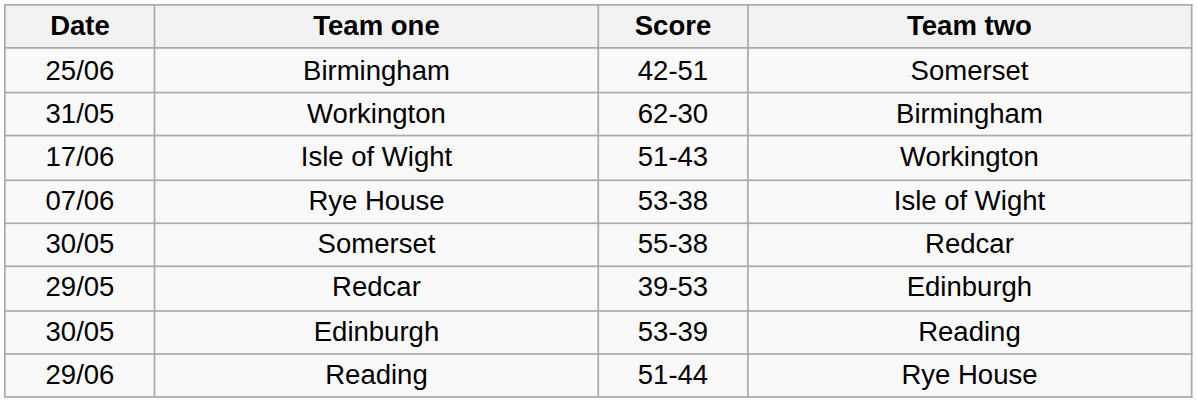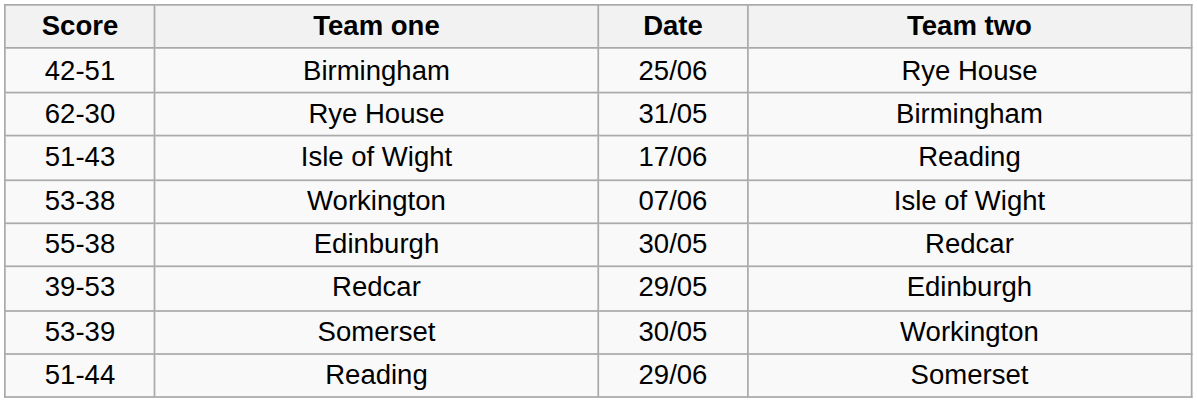columns swapped: (80, 26) <-> (673, 26)
(969, 69) Somerset -> (969, 69) Rye House
(376, 113) Workington -> (376, 113) Rye House
(969, 157) Workington -> (969, 157) Reading
(376, 200) Rye House -> (376, 200) Workington
(376, 244) Somerset -> (376, 244) Edinburgh
(376, 331) Edinburgh -> (376, 331) Somerset
(969, 331) Reading -> (969, 331) Workington
(969, 375) Rye House -> (969, 375) Somerset
